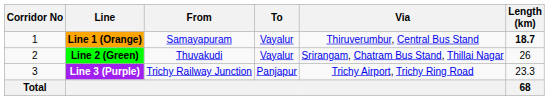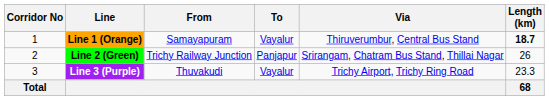(199, 55) Thuvakudi -> (199, 55) Trichy Railway Junction
(277, 55) Vayalur -> (277, 55) Panjapur
(199, 71) Trichy Railway Junction -> (199, 71) Thuvakudi
(277, 71) Panjapur -> (277, 71) Vayalur
